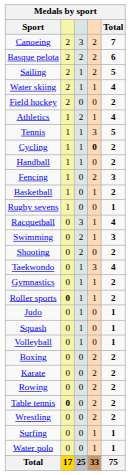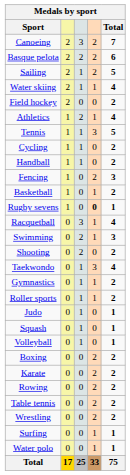(94, 147) bold -> (94, 147) normal
(94, 207) normal -> (94, 207) bold
(68, 297) bold -> (68, 297) normal
(68, 402) bold -> (68, 402) normal
